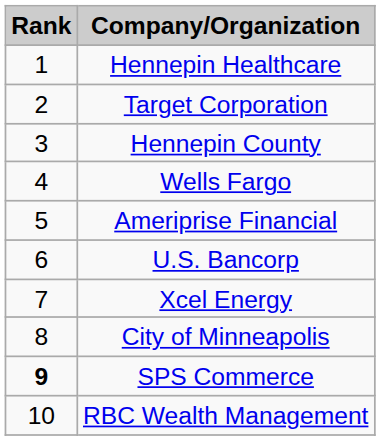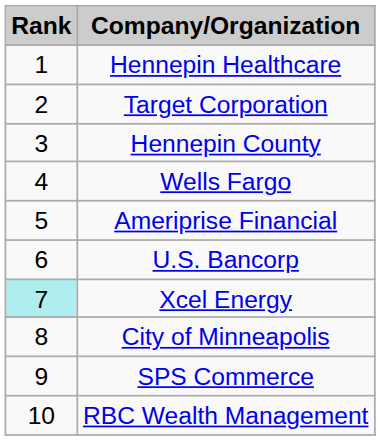(41, 298) no background -> (41, 298) paleturquoise background
(41, 376) bold -> (41, 376) normal
